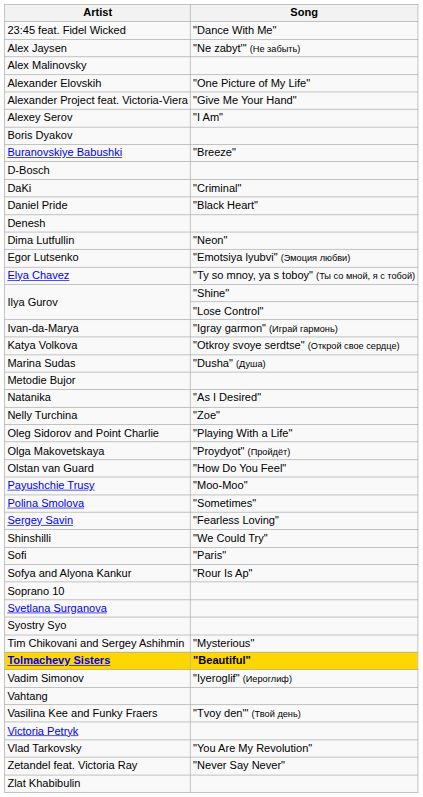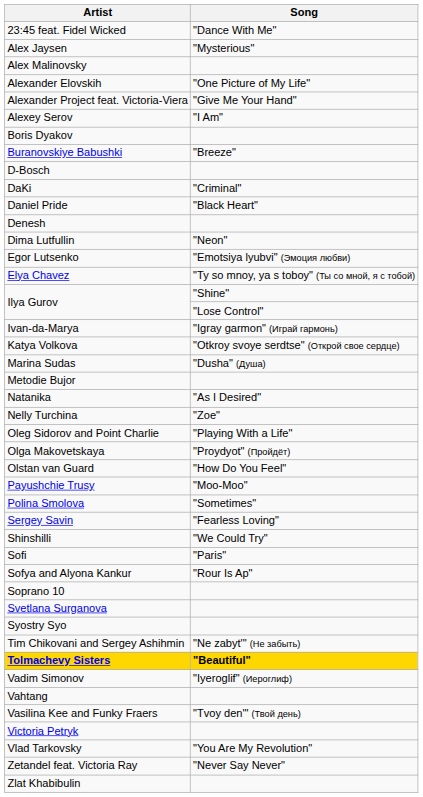(247, 48) "Ne zabyt'" (Не забыть) -> (224, 48) "Mysterious"
(224, 643) "Mysterious" -> (247, 643) "Ne zabyt'" (Не забыть)
